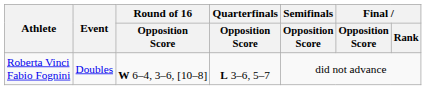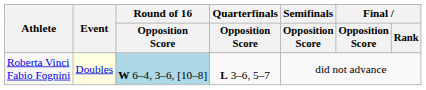(94, 69) no background -> (94, 69) lightyellow background
(163, 75) no background -> (163, 75) lightblue background
